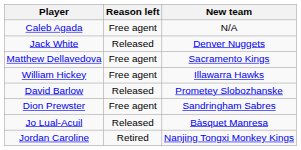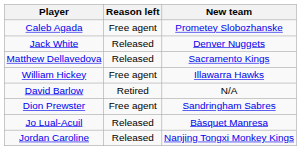(229, 28) N/A -> (229, 28) Prometey Slobozhanske
(133, 59) Free agent -> (133, 59) Released
(133, 91) Released -> (133, 91) Retired
(229, 91) Prometey Slobozhanske -> (229, 91) N/A
(133, 138) Retired -> (133, 138) Released
